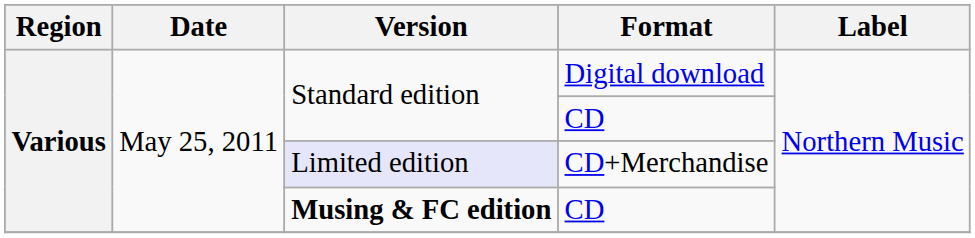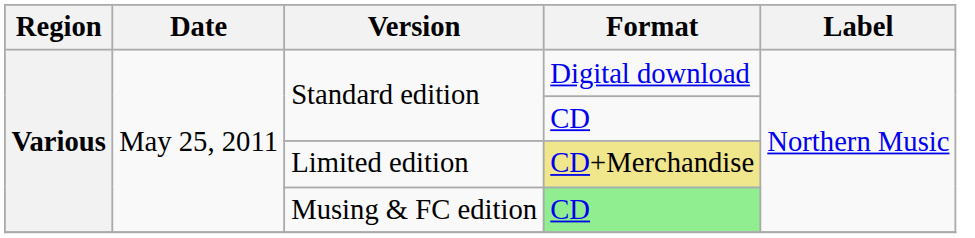(380, 163) lavender background -> (380, 163) no background
(666, 163) no background -> (652, 163) khaki background
(421, 208) bold -> (414, 208) normal
(584, 208) no background -> (570, 208) lightgreen background
